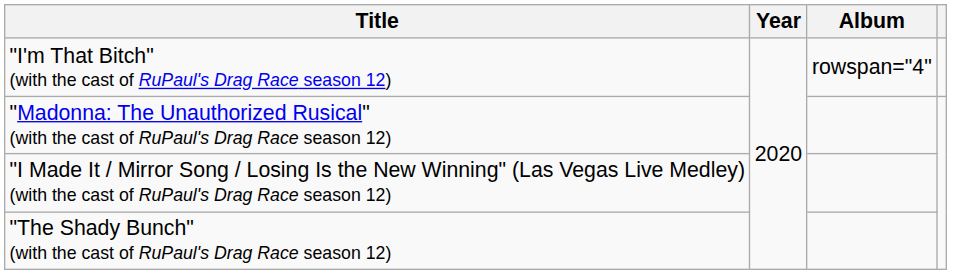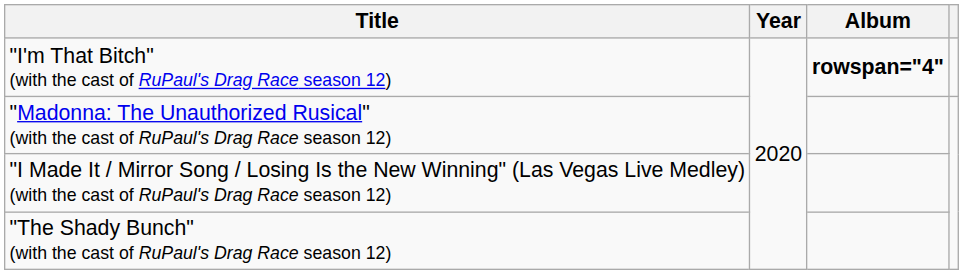(872, 67) normal -> (878, 67) bold
